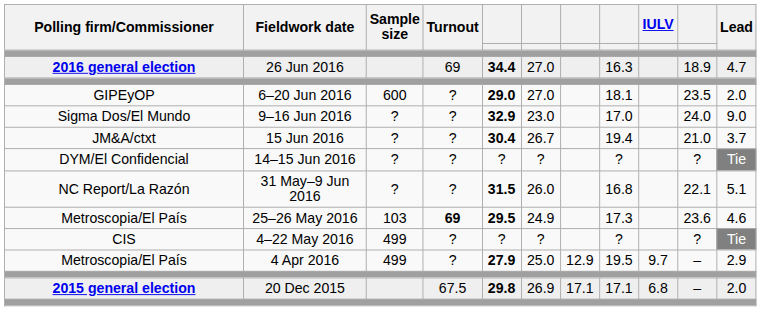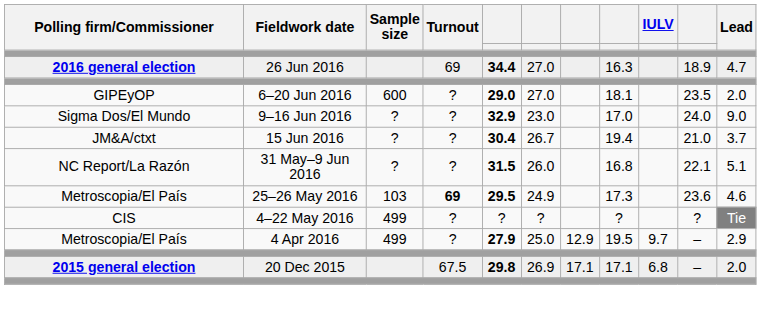- row: (124, 159)
